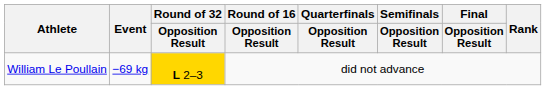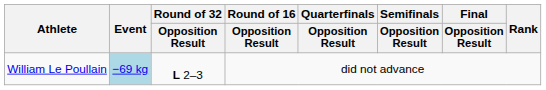(130, 69) no background -> (130, 69) lightblue background
(188, 76) gold background -> (188, 76) no background
